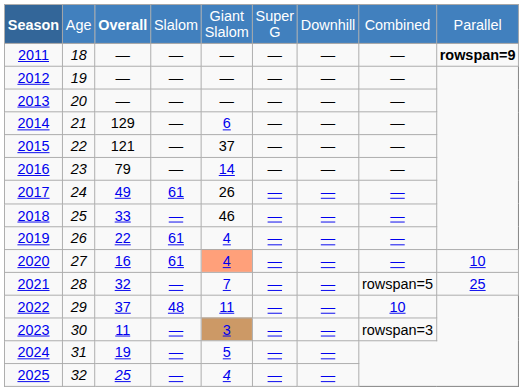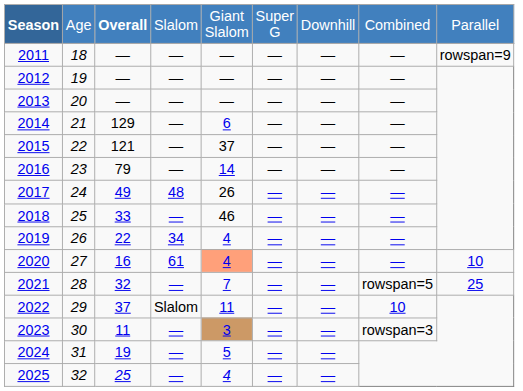(478, 55) bold -> (475, 55) normal
(176, 192) 61 -> (176, 192) 48
(176, 238) 61 -> (176, 238) 34
(176, 307) 48 -> (176, 307) Slalom
